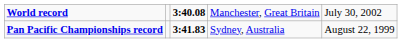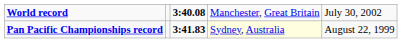(247, 29) no background -> (247, 29) lightyellow background
